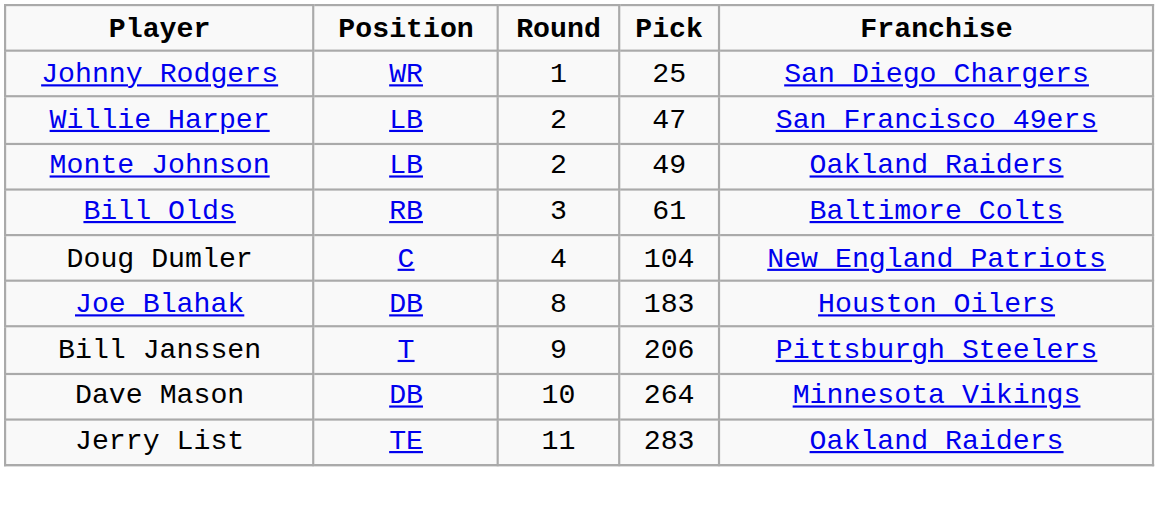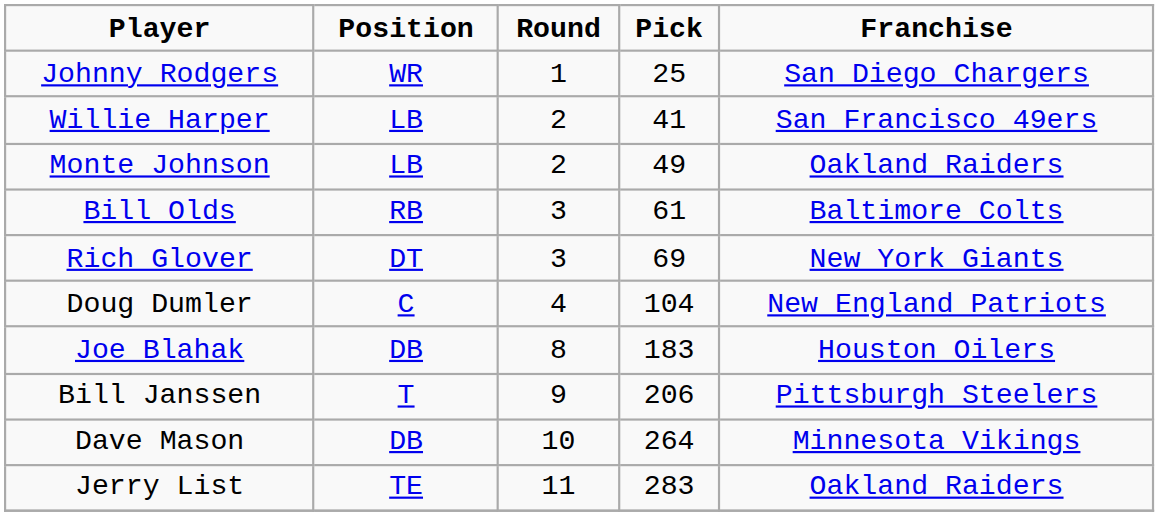(669, 120) 47 -> (669, 120) 41
+ row: (160, 258)
